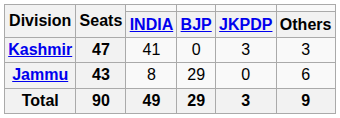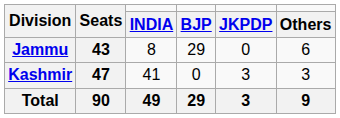rows swapped: (40, 49) <-> (40, 75)
